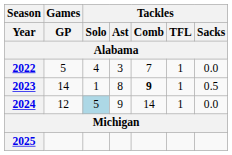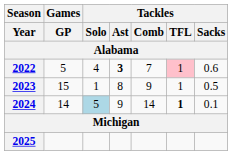(120, 68) normal -> (120, 68) bold
(180, 68) no background -> (180, 68) pink background
(211, 68) 0.0 -> (211, 68) 0.6
(63, 86) 14 -> (63, 86) 15
(149, 86) bold -> (149, 86) normal
(63, 104) 12 -> (63, 104) 14
(180, 104) normal -> (180, 104) bold
(211, 104) 0.0 -> (211, 104) 0.1
